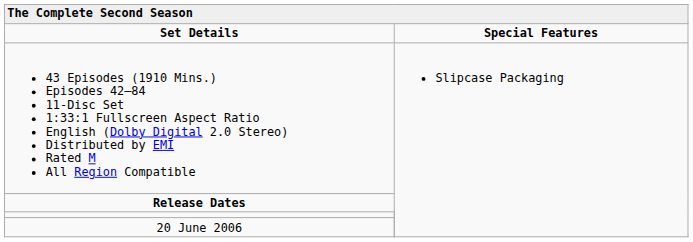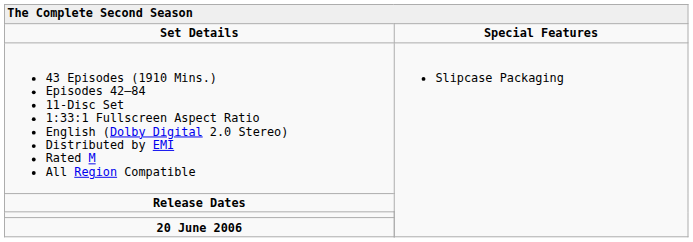(199, 228) normal -> (199, 228) bold
